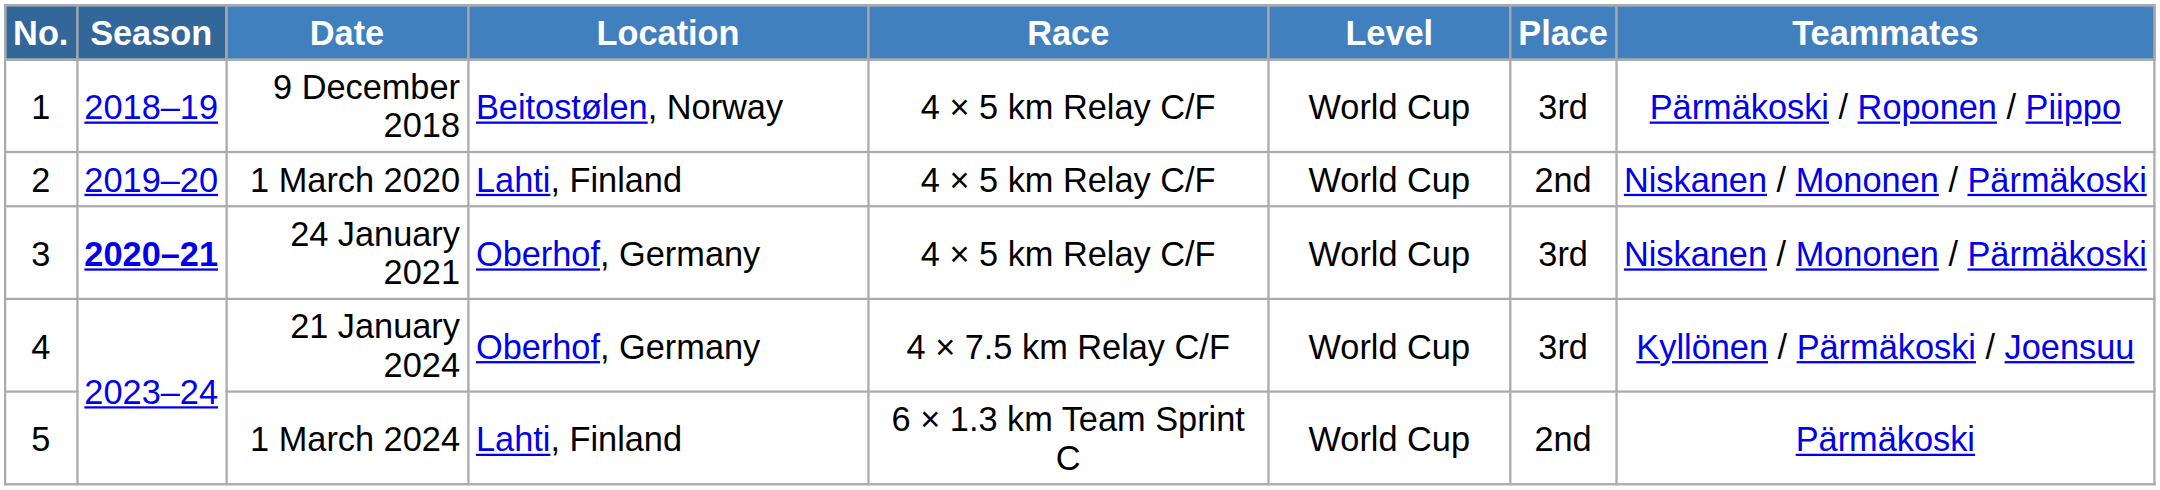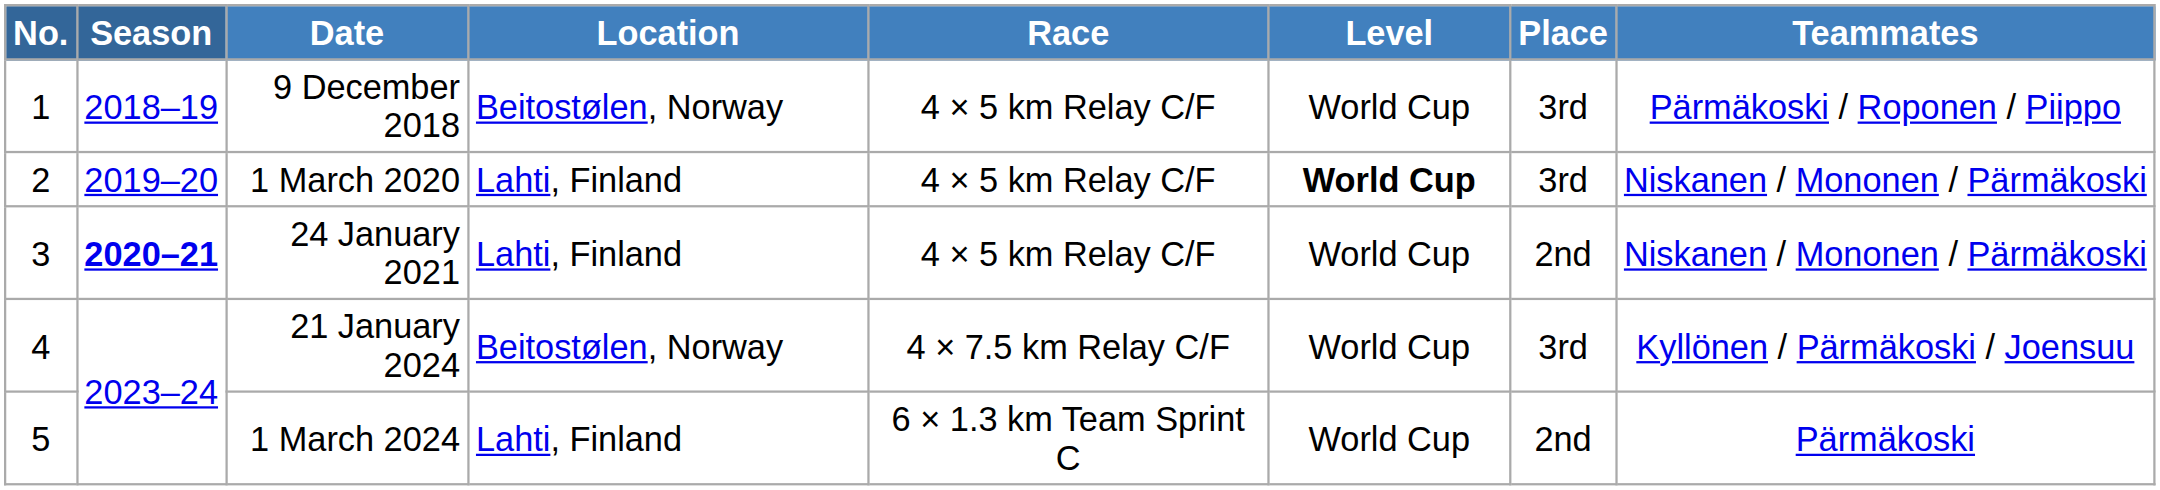(1389, 180) normal -> (1389, 180) bold
(1563, 180) 2nd -> (1563, 180) 3rd
(618, 253) Oberhof, Germany -> (579, 253) Lahti, Finland
(1563, 253) 3rd -> (1563, 253) 2nd
(618, 346) Oberhof, Germany -> (630, 346) Beitostølen, Norway
